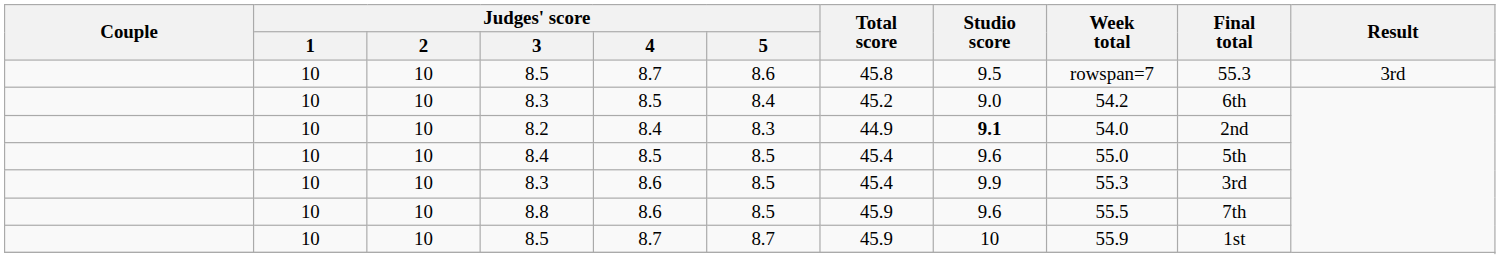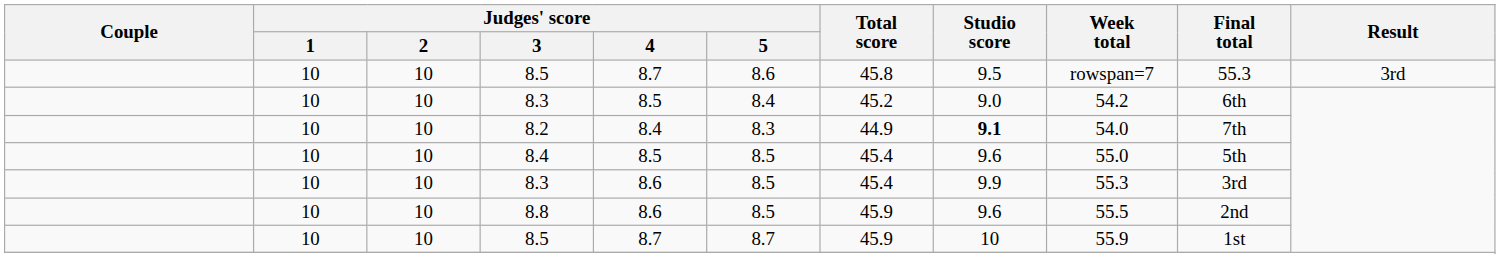(1234, 128) 2nd -> (1234, 128) 7th
(1234, 211) 7th -> (1234, 211) 2nd
